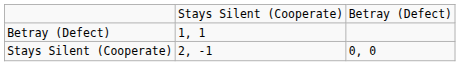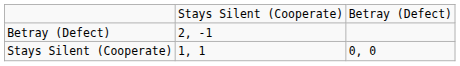(192, 32) 1, 1 -> (195, 32) 2, -1
(195, 51) 2, -1 -> (192, 51) 1, 1
